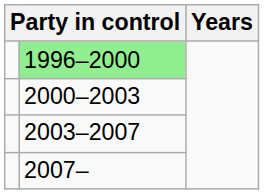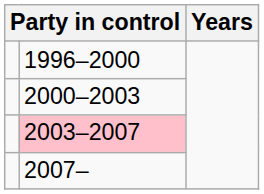(82, 59) lightgreen background -> (82, 59) no background
(82, 133) no background -> (82, 133) pink background
